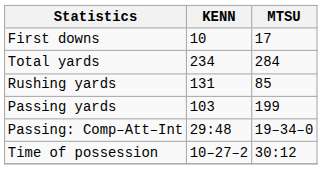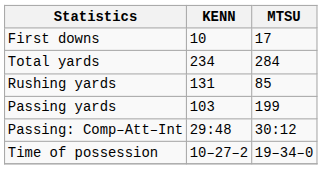(284, 130) 19–34–0 -> (276, 130) 30:12
(276, 153) 30:12 -> (284, 153) 19–34–0
